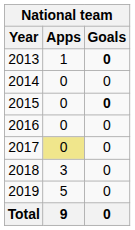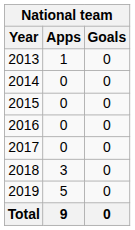(107, 59) bold -> (107, 59) normal
(107, 103) bold -> (107, 103) normal
(64, 147) khaki background -> (64, 147) no background
